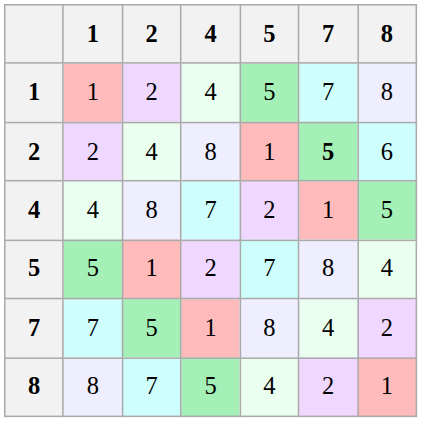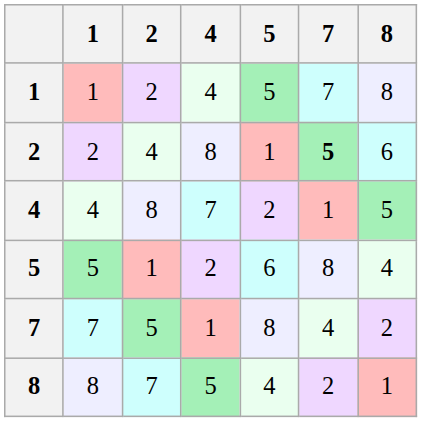(269, 269) 7 -> (269, 269) 6
